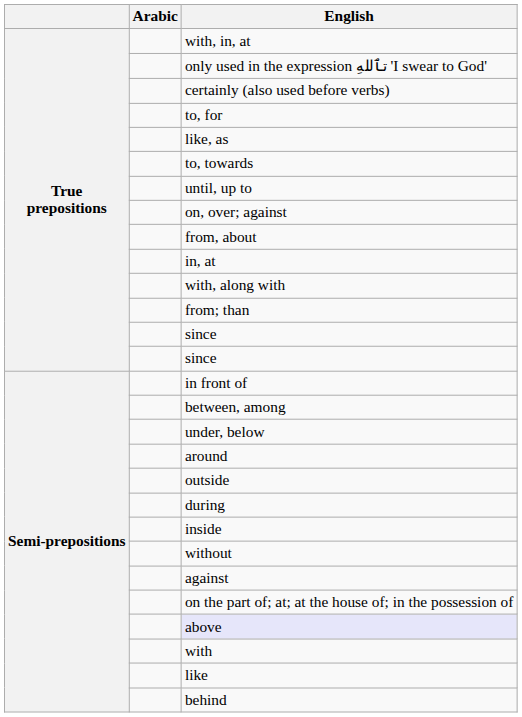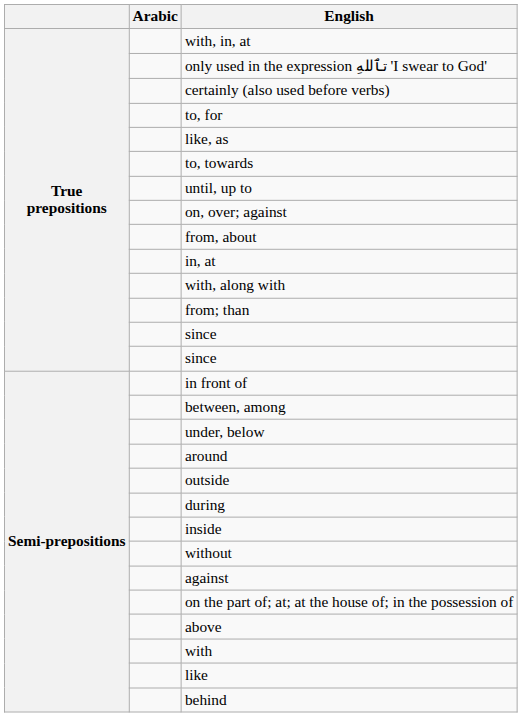(203, 626) lavender background -> (203, 626) no background
